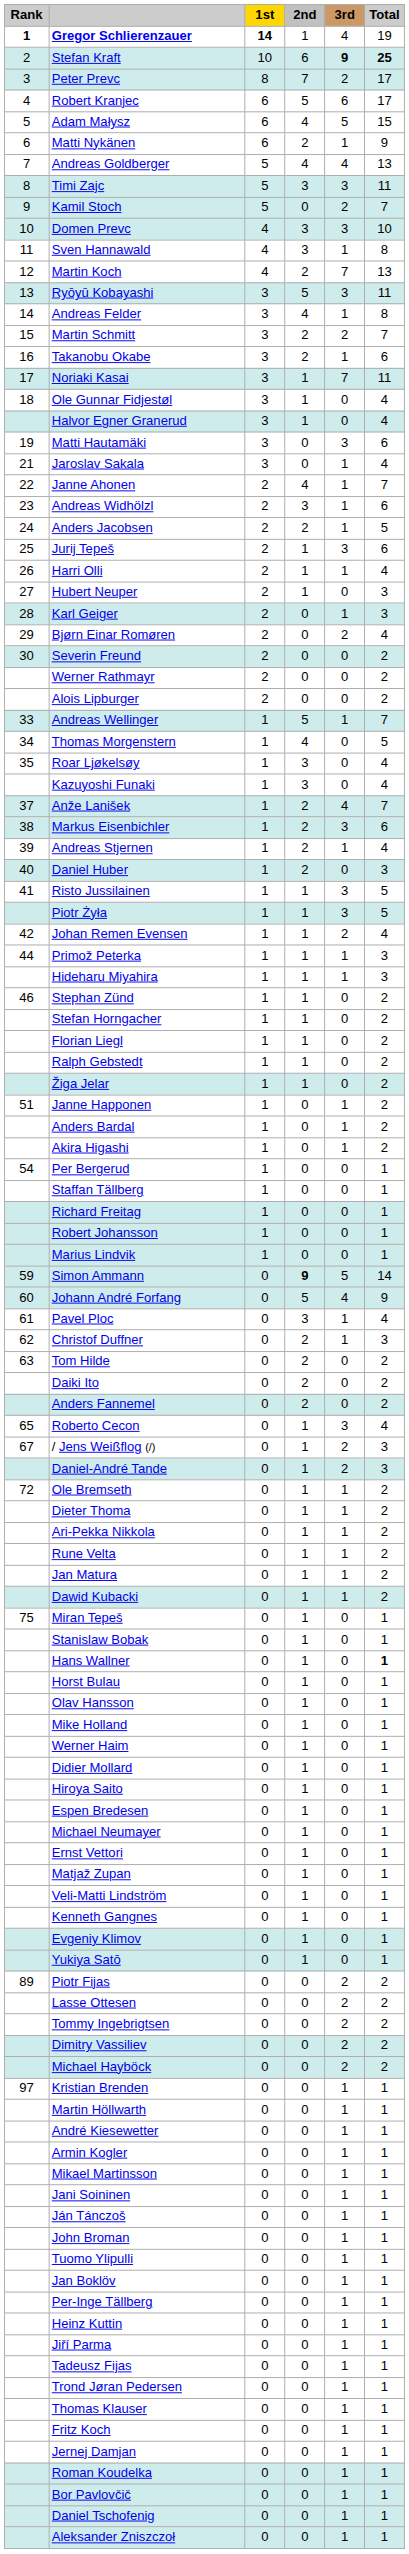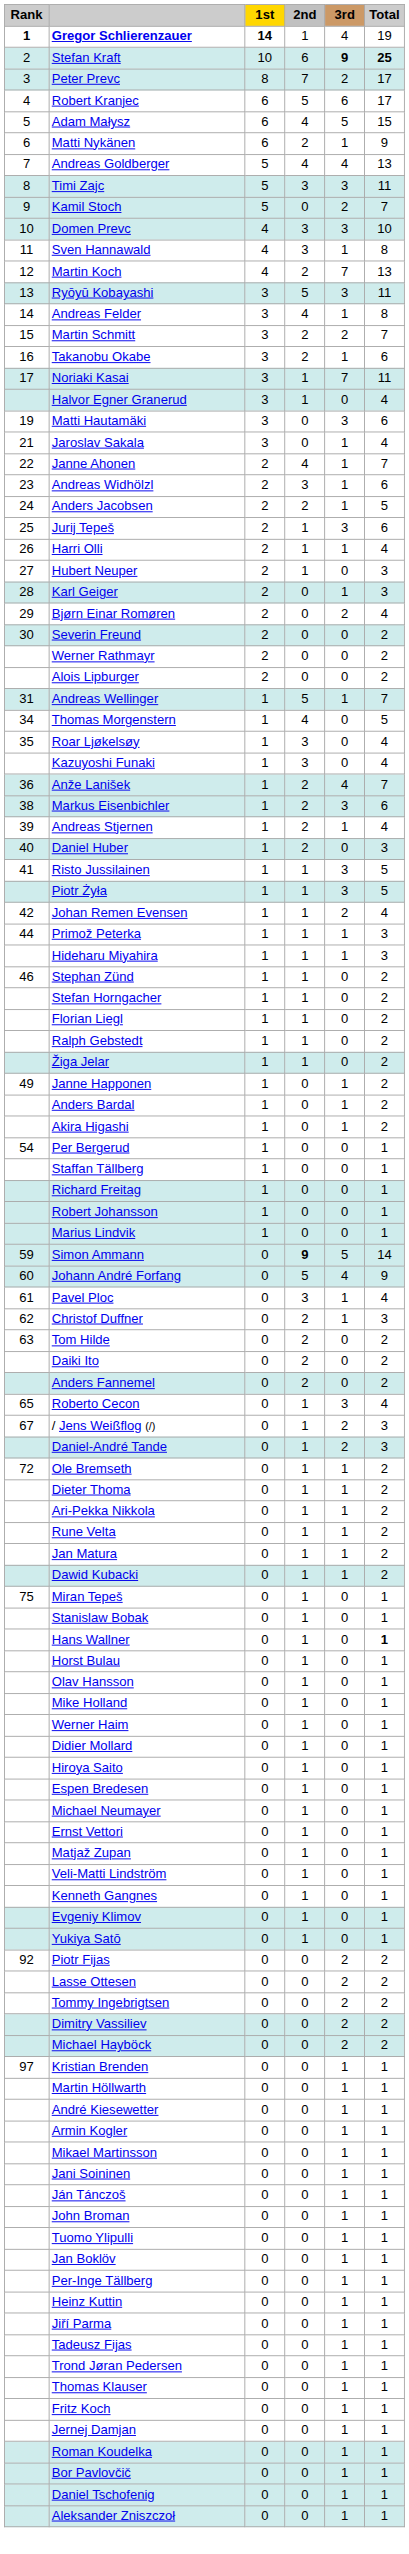- row: (112, 399)
(27, 720) 33 -> (27, 698) 31
(27, 805) 37 -> (27, 784) 36
(27, 1105) 51 -> (27, 1083) 49
(27, 1981) 89 -> (27, 1960) 92
